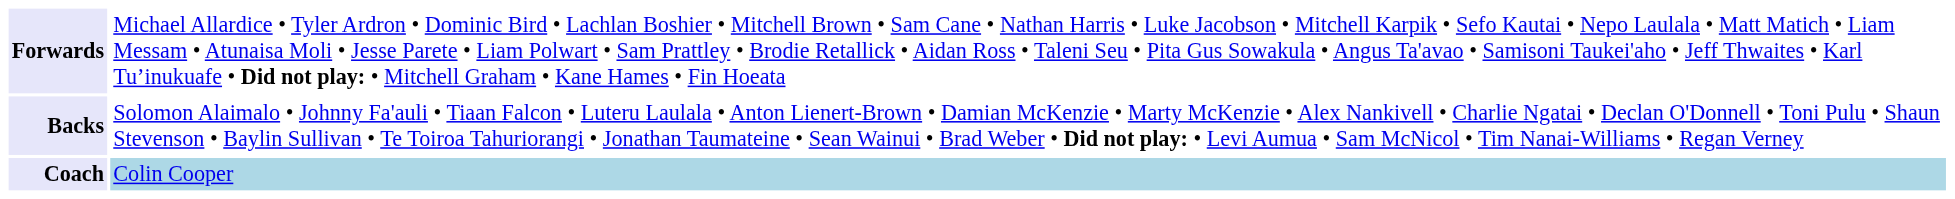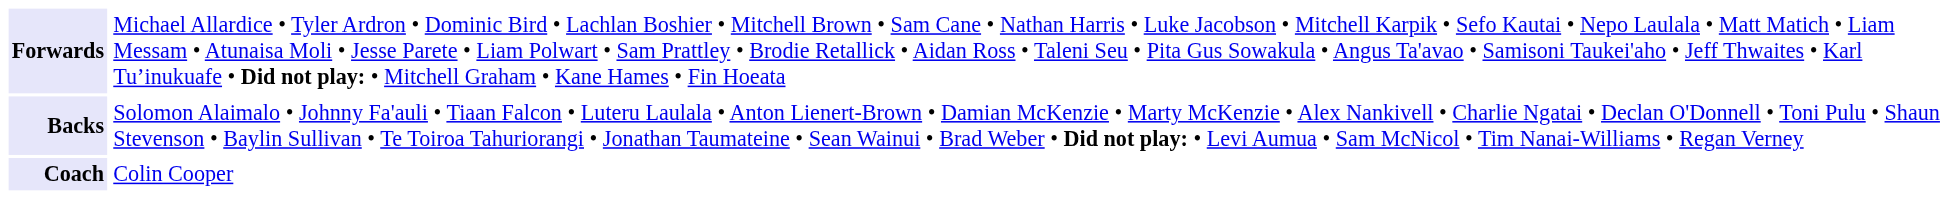(173, 173) lightblue background -> (173, 173) no background
